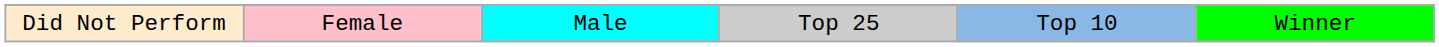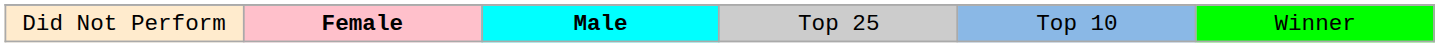(362, 23) normal -> (362, 23) bold
(601, 23) normal -> (601, 23) bold
